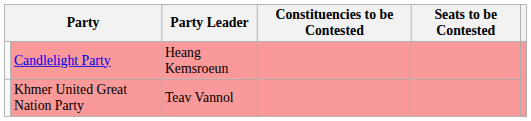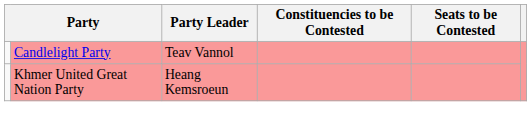(197, 60) Heang Kemsroeun -> (199, 52) Teav Vannol
(199, 97) Teav Vannol -> (197, 82) Heang Kemsroeun
